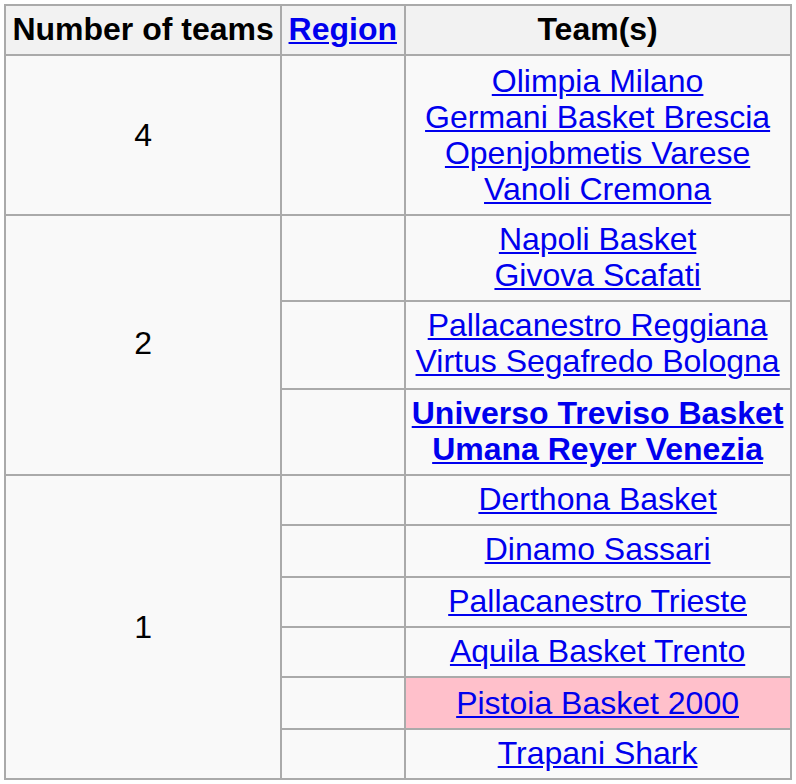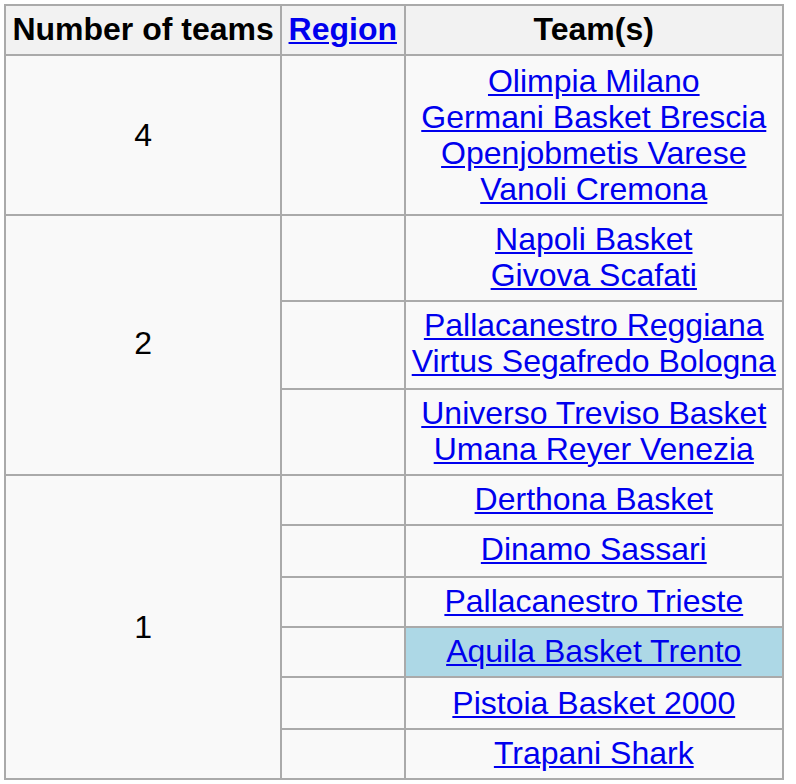(598, 430) bold -> (594, 430) normal
(598, 651) no background -> (594, 651) lightblue background
(598, 702) pink background -> (594, 702) no background
